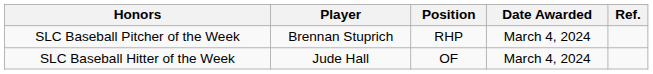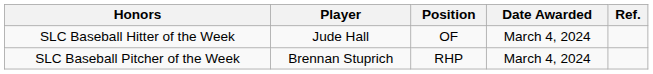rows swapped: (137, 58) <-> (137, 36)
